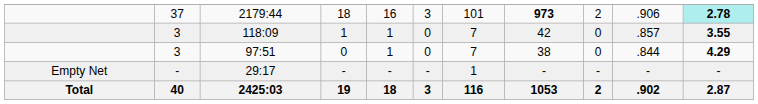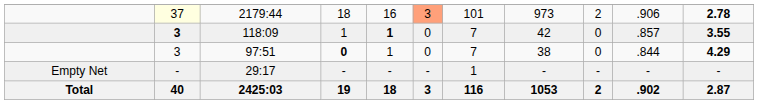(177, 14) no background -> (177, 14) lightyellow background
(428, 14) no background -> (428, 14) lightsalmon background
(544, 14) bold -> (544, 14) normal
(718, 14) paleturquoise background -> (718, 14) no background
(177, 33) normal -> (177, 33) bold
(390, 33) normal -> (390, 33) bold
(344, 52) normal -> (344, 52) bold
